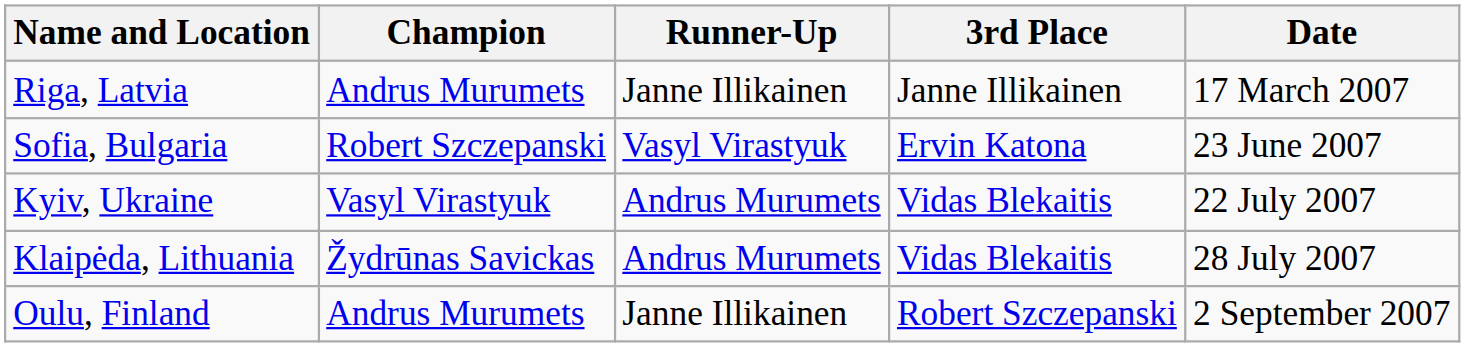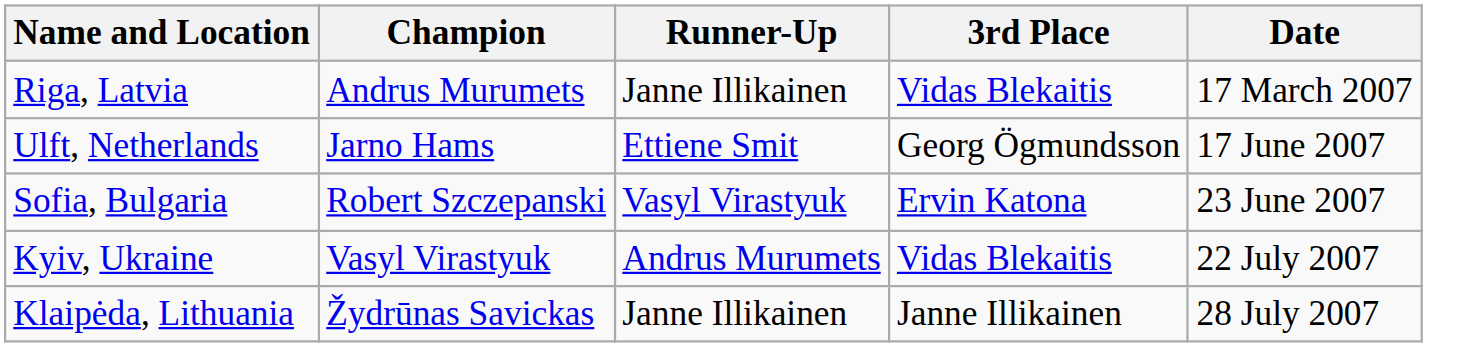(1009, 88) Janne Illikainen -> (1004, 88) Vidas Blekaitis
+ row: (136, 145)
(752, 257) Andrus Murumets -> (735, 313) Janne Illikainen
(1004, 257) Vidas Blekaitis -> (1009, 313) Janne Illikainen
- row: (111, 313)
